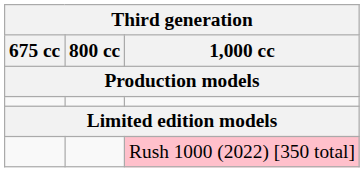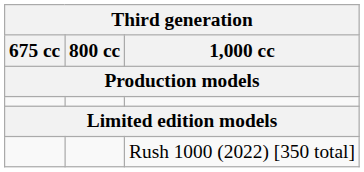(242, 151) pink background -> (242, 151) no background
